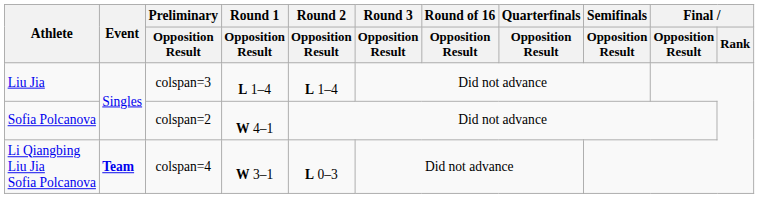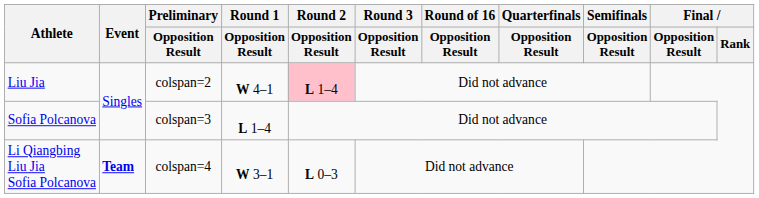(183, 82) colspan=3 -> (183, 82) colspan=2
(255, 90) L 1–4 -> (255, 90) W 4–1
(321, 90) no background -> (321, 90) pink background
(183, 120) colspan=2 -> (183, 120) colspan=3
(255, 128) W 4–1 -> (255, 128) L 1–4
